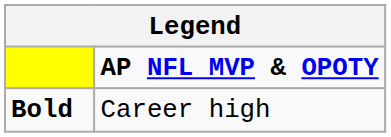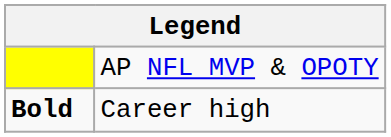(240, 68) bold -> (240, 68) normal
